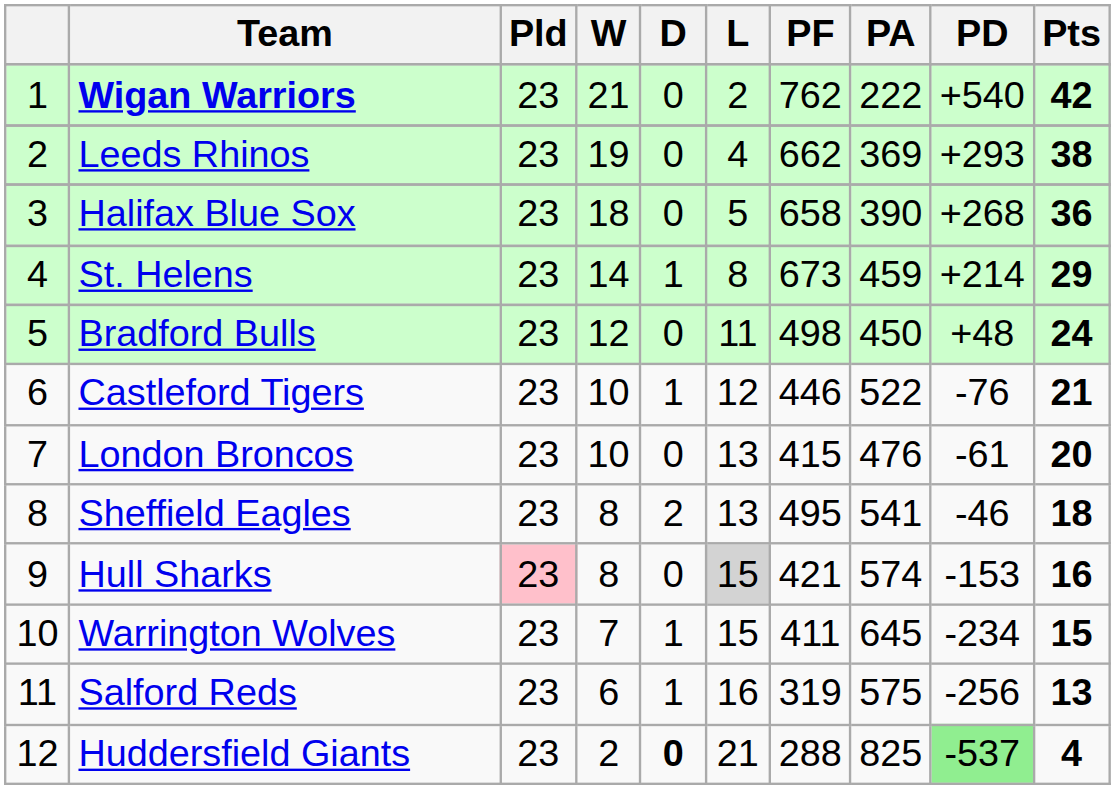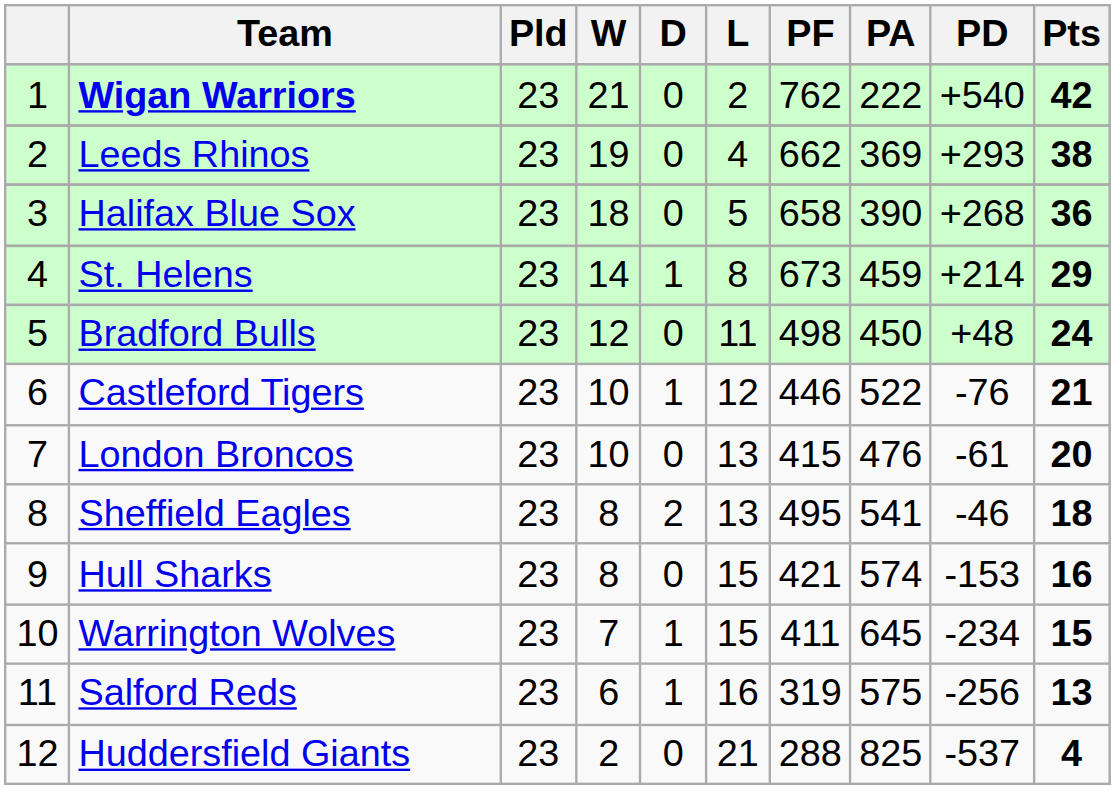(538, 573) pink background -> (538, 573) no background
(738, 573) lightgrey background -> (738, 573) no background
(673, 753) bold -> (673, 753) normal
(982, 753) lightgreen background -> (982, 753) no background
